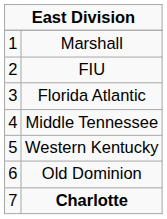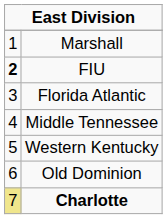(13, 69) normal -> (13, 69) bold
(13, 200) no background -> (13, 200) khaki background
